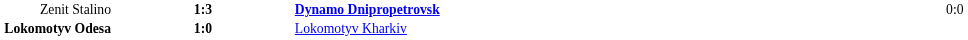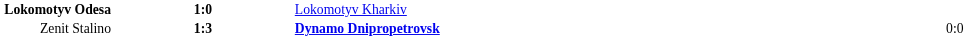rows swapped: (76, 9) <-> (58, 28)
